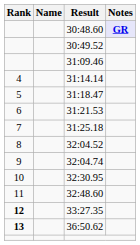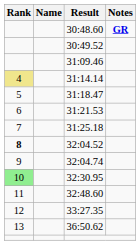(120, 29) lavender background -> (120, 29) no background
(19, 78) no background -> (19, 78) khaki background
(19, 144) normal -> (19, 144) bold
(19, 177) no background -> (19, 177) lightgreen background
(19, 210) bold -> (19, 210) normal
(19, 227) bold -> (19, 227) normal
